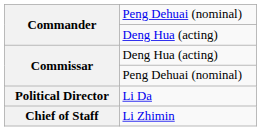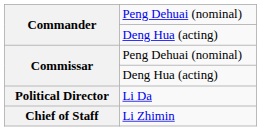(170, 55) Deng Hua (acting) -> (182, 55) Peng Dehuai (nominal)
(182, 75) Peng Dehuai (nominal) -> (170, 75) Deng Hua (acting)
